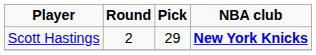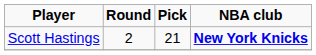(172, 38) 29 -> (172, 38) 21
